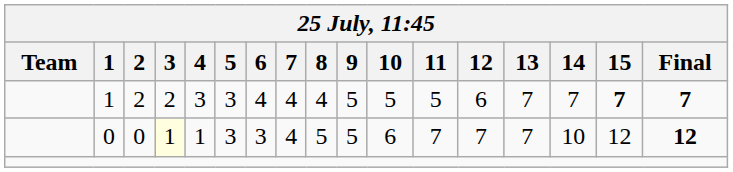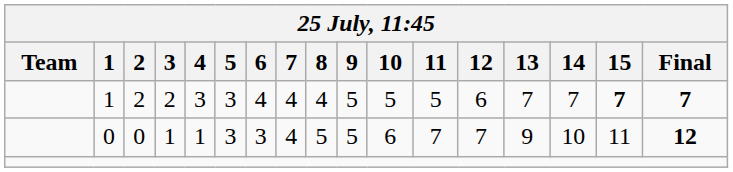(170, 136) lightyellow background -> (170, 136) no background
(527, 136) 7 -> (527, 136) 9
(619, 136) 12 -> (619, 136) 11
